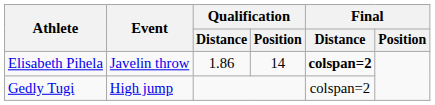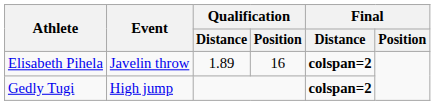(222, 64) 1.86 -> (222, 64) 1.89
(278, 64) 14 -> (278, 64) 16
(340, 88) normal -> (340, 88) bold
